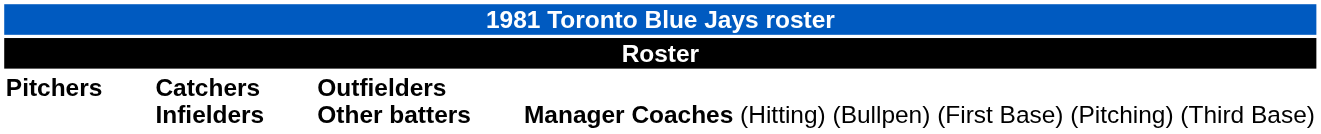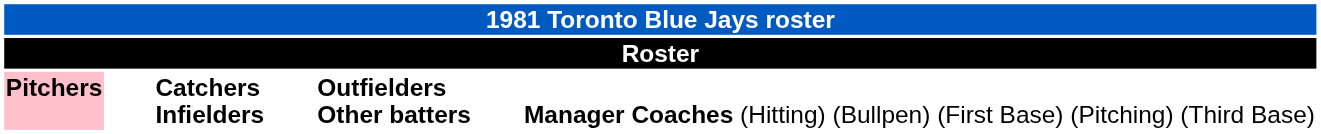(54, 87) no background -> (54, 87) pink background
